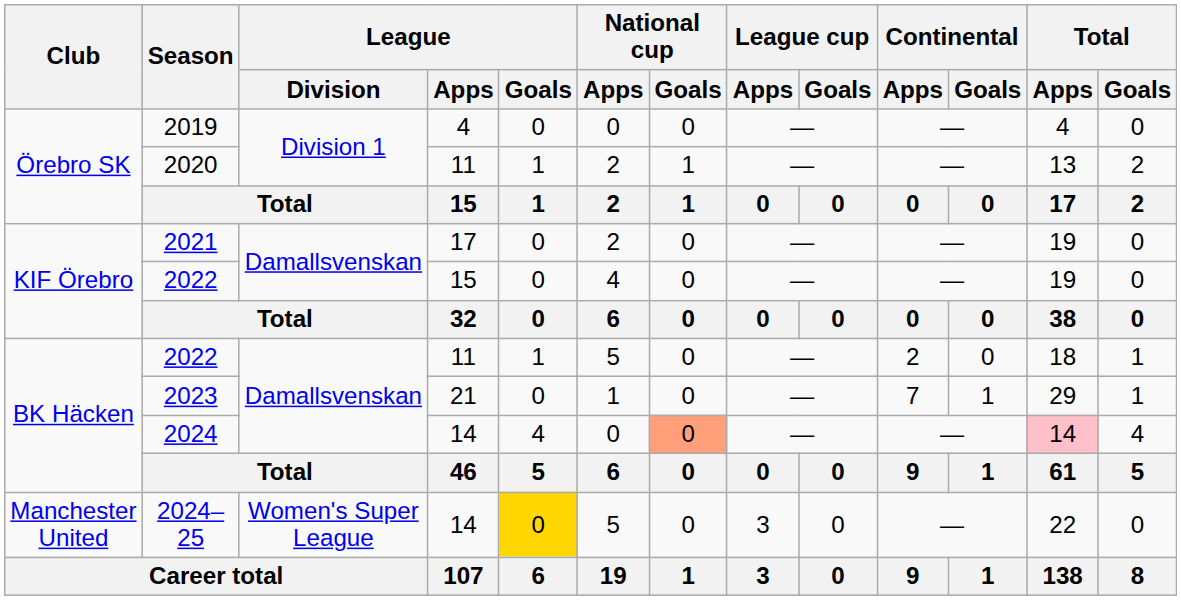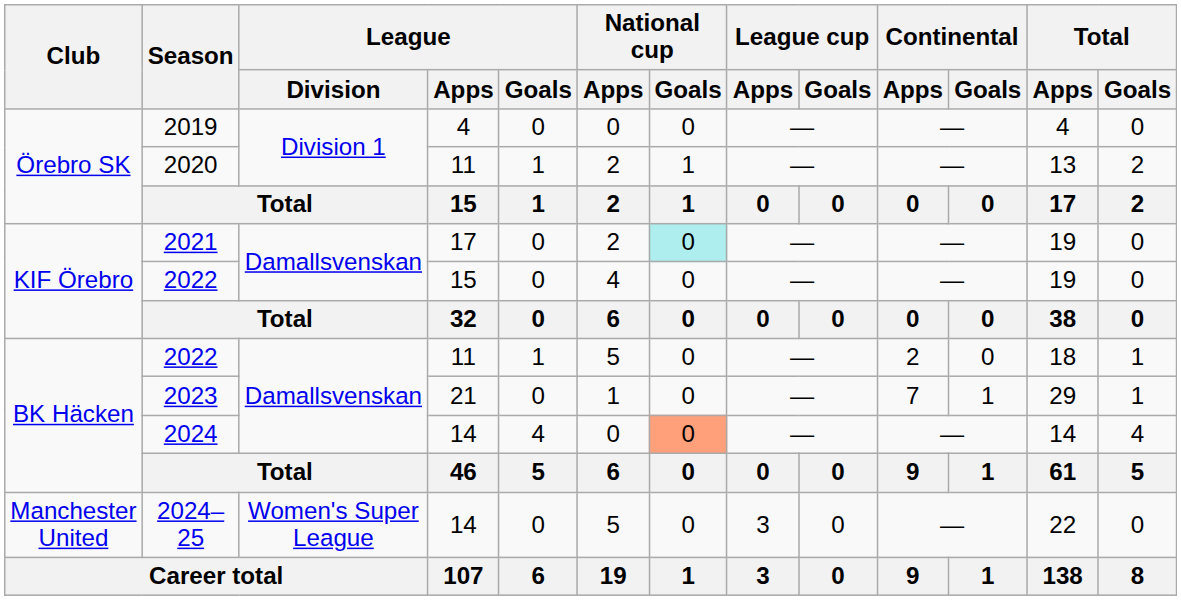(688, 242) no background -> (688, 242) paleturquoise background
(1063, 434) pink background -> (1063, 434) no background
(538, 524) gold background -> (538, 524) no background
